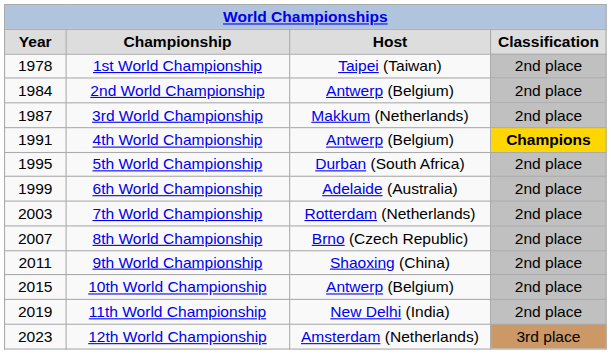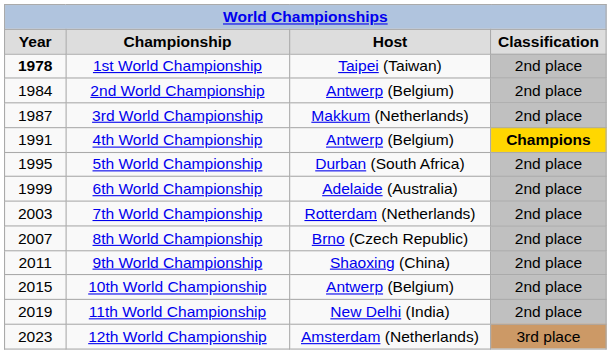(35, 66) normal -> (35, 66) bold
